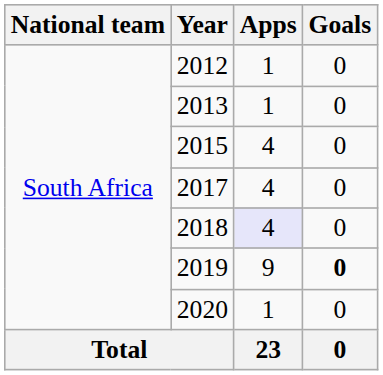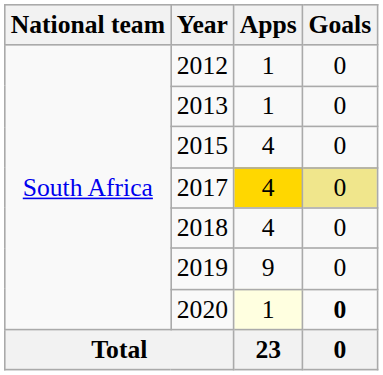(268, 187) no background -> (268, 187) gold background
(340, 187) no background -> (340, 187) khaki background
(268, 227) lavender background -> (268, 227) no background
(340, 268) bold -> (340, 268) normal
(268, 308) no background -> (268, 308) lightyellow background
(340, 308) normal -> (340, 308) bold
